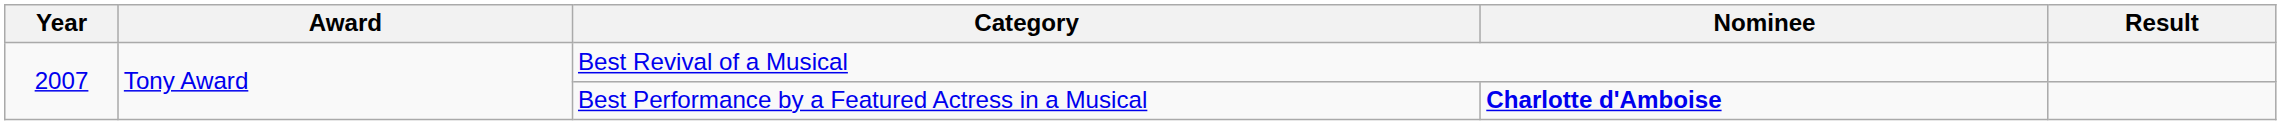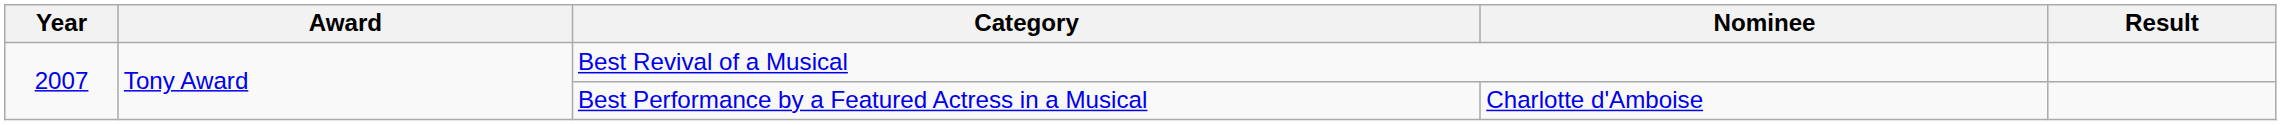(1604, 100) bold -> (1595, 100) normal
